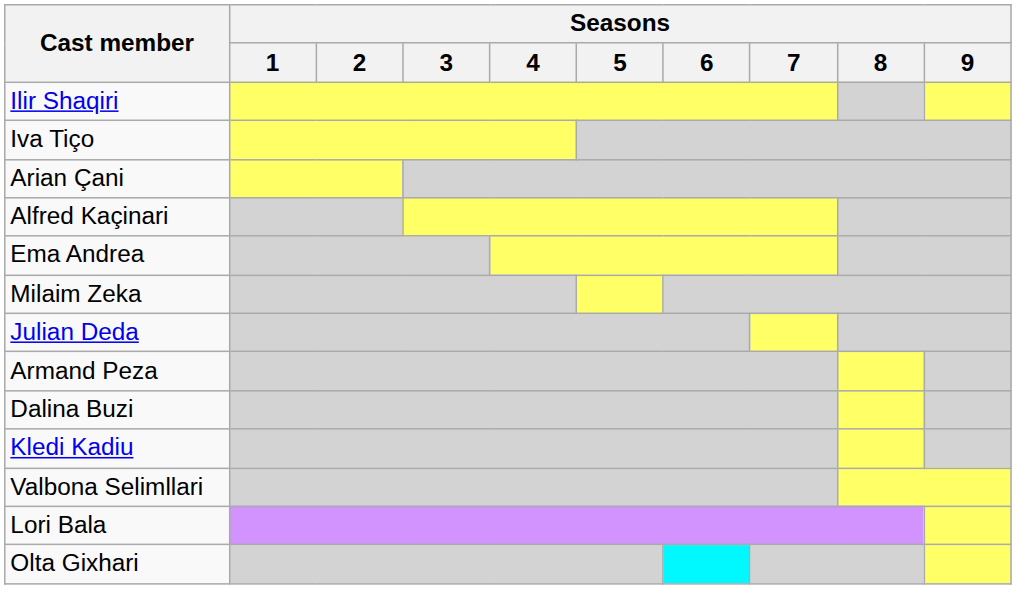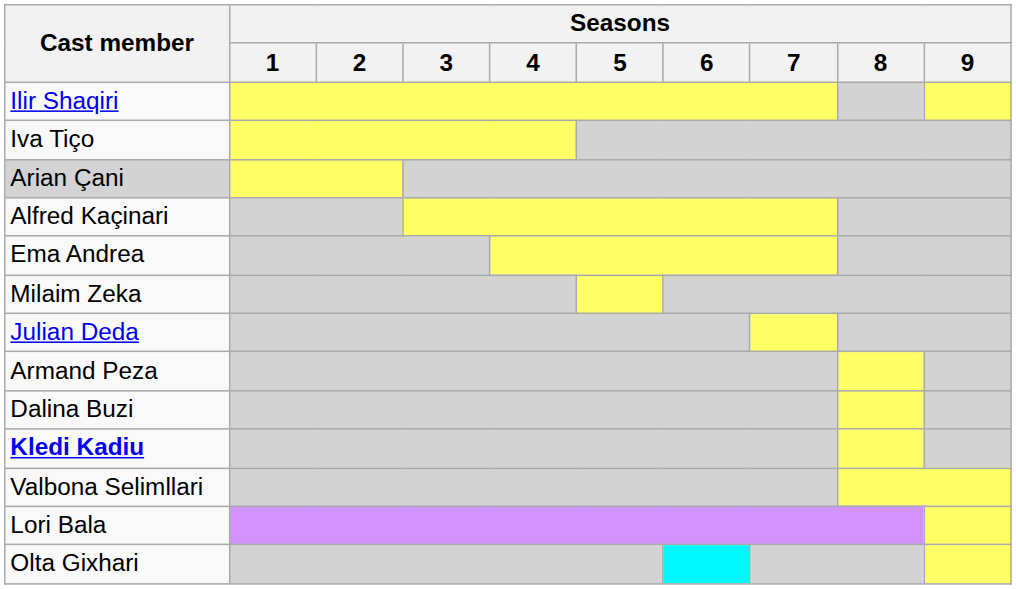(67, 178) no background -> (67, 178) lightgrey background
(72, 448) normal -> (77, 448) bold
